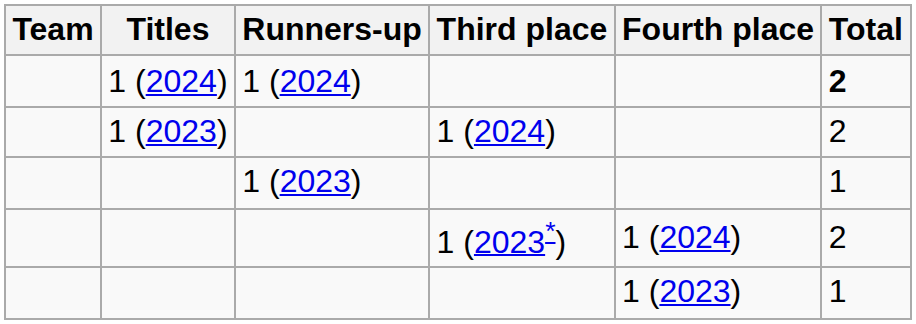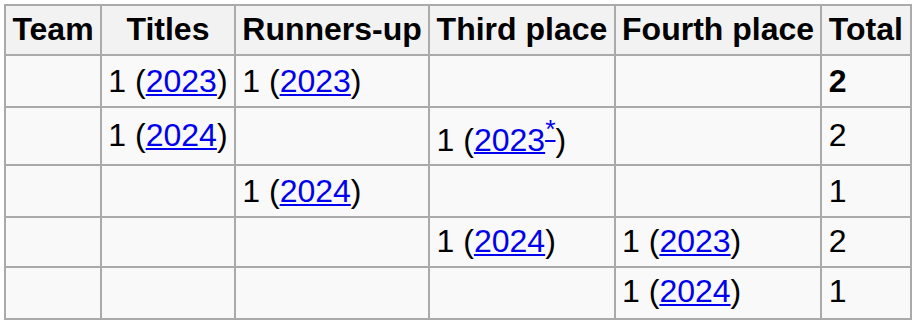(168, 80) 1 (2024) -> (168, 80) 1 (2023)
(302, 80) 1 (2024) -> (302, 80) 1 (2023)
(168, 131) 1 (2023) -> (168, 135) 1 (2024)
(496, 131) 1 (2024) -> (501, 135) 1 (2023*)
(302, 182) 1 (2023) -> (302, 190) 1 (2024)
(501, 237) 1 (2023*) -> (496, 241) 1 (2024)
(682, 237) 1 (2024) -> (682, 241) 1 (2023)
(682, 292) 1 (2023) -> (682, 292) 1 (2024)
